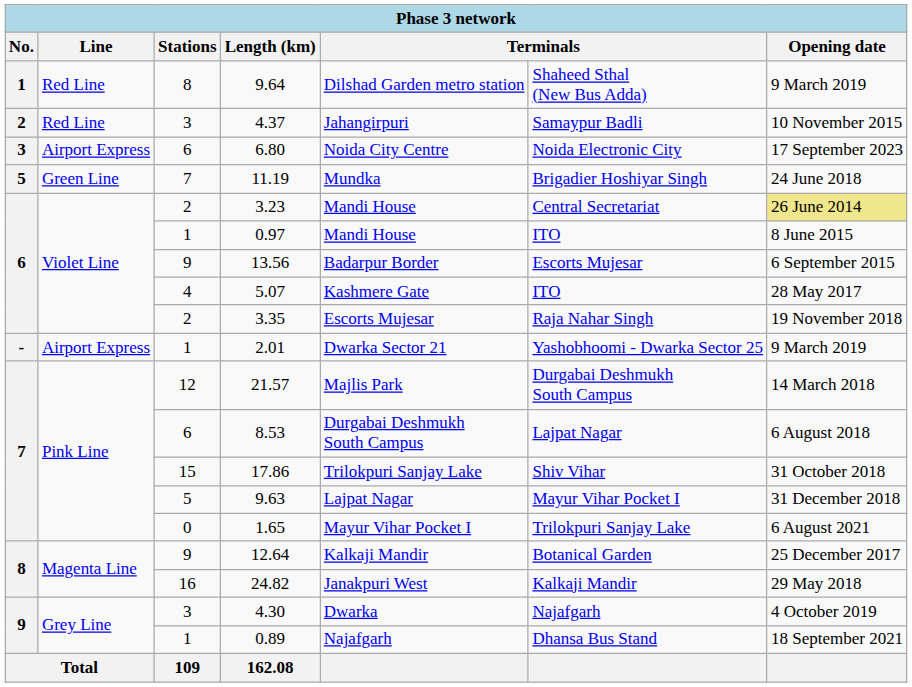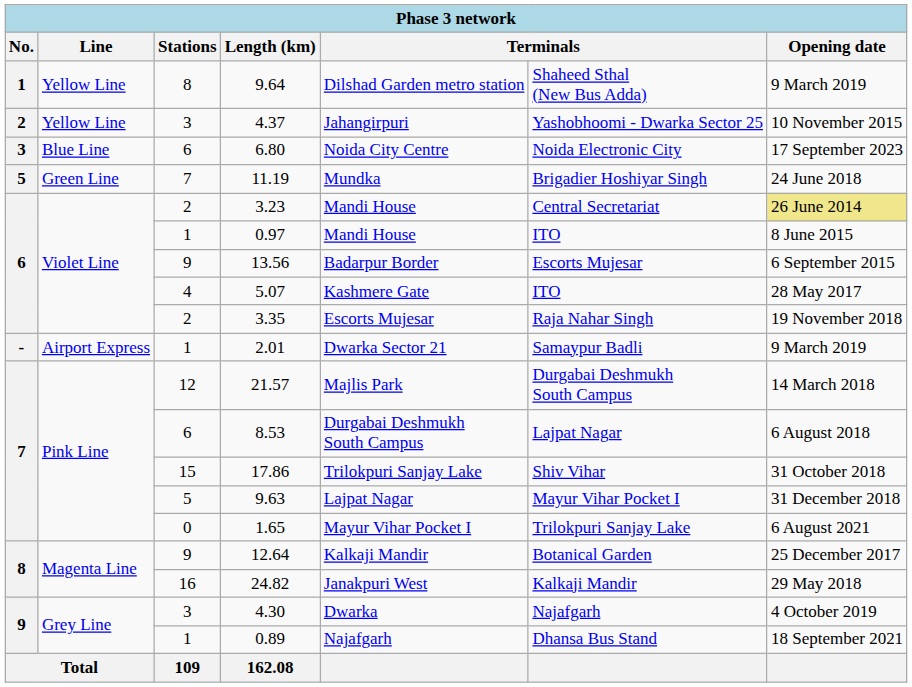(73, 84) Red Line -> (84, 84) Yellow Line
(73, 122) Red Line -> (84, 122) Yellow Line
(587, 122) Samaypur Badli -> (648, 122) Yashobhoomi - Dwarka Sector 25
(96, 150) Airport Express -> (76, 150) Blue Line
(648, 347) Yashobhoomi - Dwarka Sector 25 -> (587, 347) Samaypur Badli
